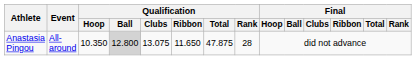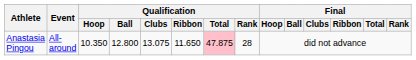(125, 43) lightgrey background -> (125, 43) no background
(219, 43) no background -> (219, 43) pink background
